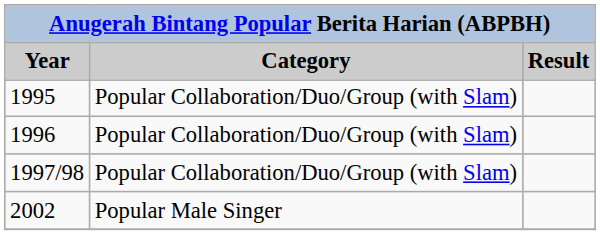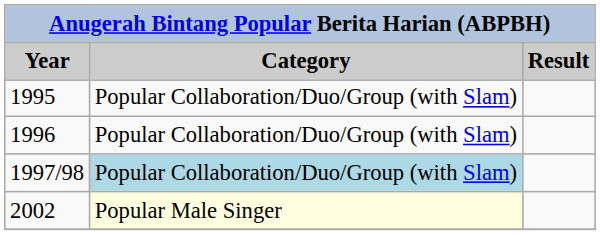(306, 172) no background -> (306, 172) lightblue background
(188, 209) no background -> (188, 209) lightyellow background
